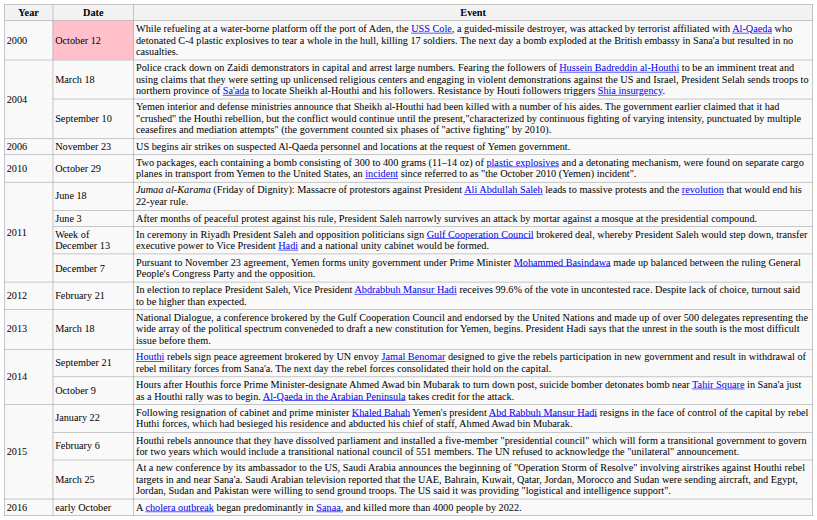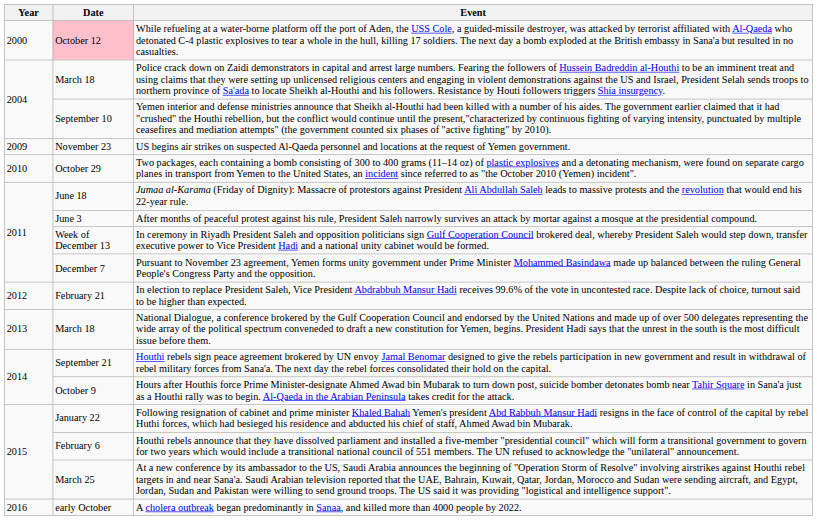(17, 146) 2006 -> (17, 146) 2009
